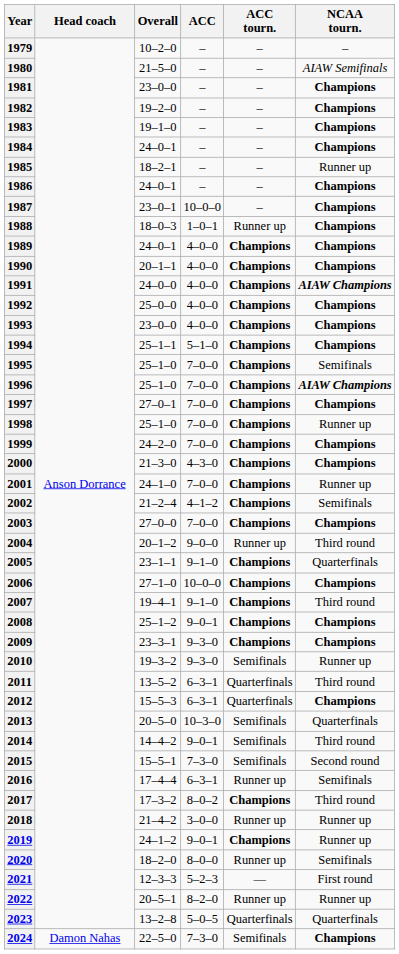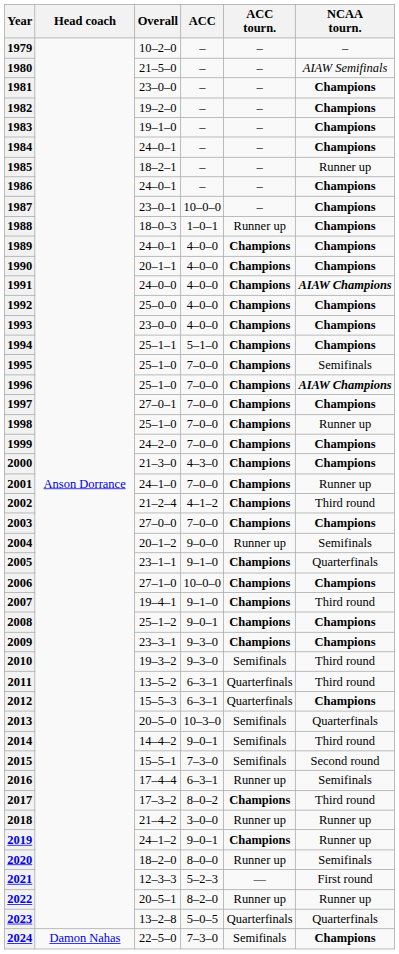(345, 503) Semifinals -> (345, 503) Third round
(345, 543) Third round -> (345, 543) Semifinals
(345, 661) Runner up -> (345, 661) Third round
